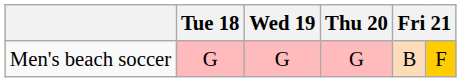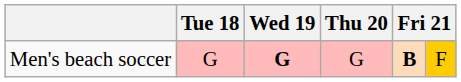(282, 58) normal -> (282, 58) bold
(409, 58) normal -> (409, 58) bold
